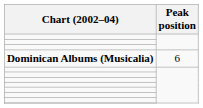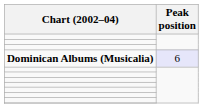(177, 58) no background -> (177, 58) lavender background
